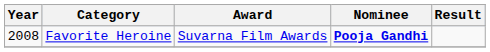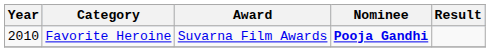(23, 37) 2008 -> (23, 37) 2010
